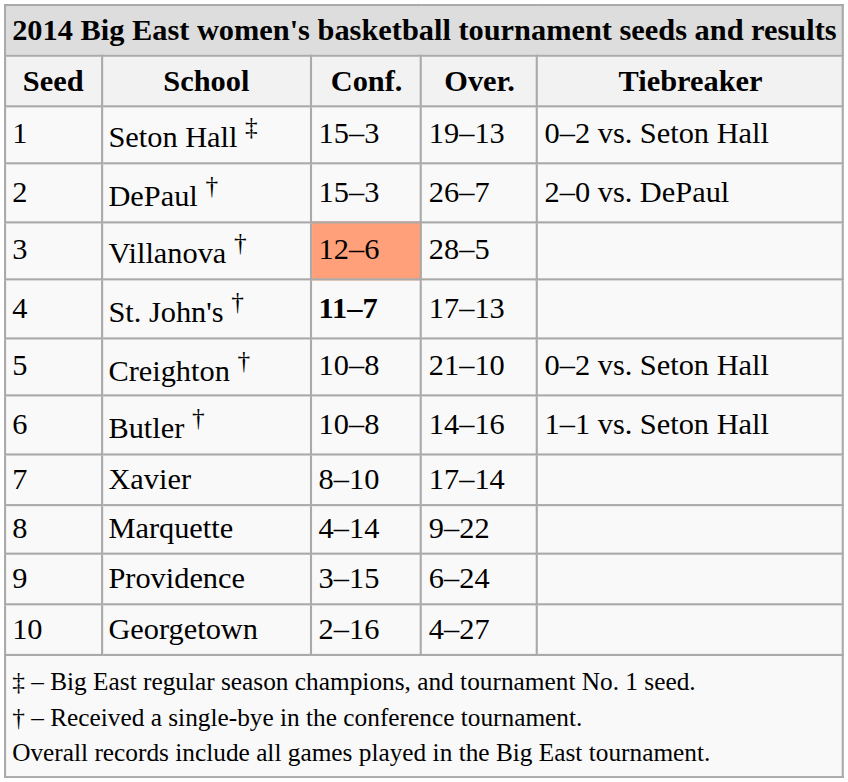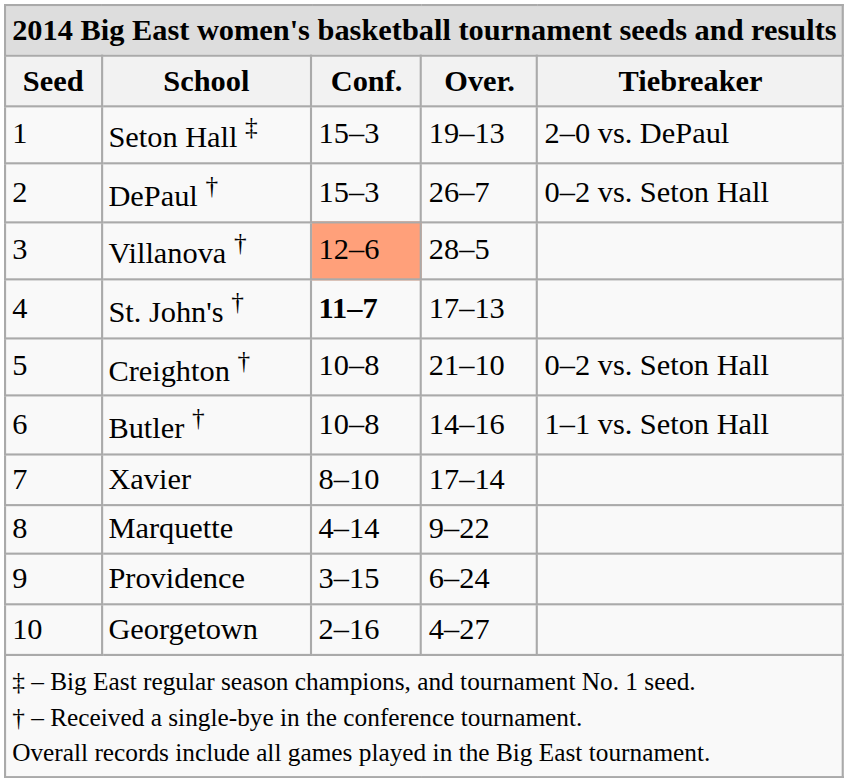(657, 134) 0–2 vs. Seton Hall -> (637, 134) 2–0 vs. DePaul
(637, 192) 2–0 vs. DePaul -> (657, 192) 0–2 vs. Seton Hall
